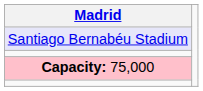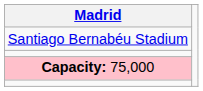(98, 38) lavender background -> (98, 38) no background
